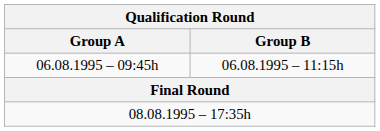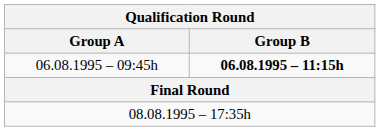(283, 65) normal -> (282, 65) bold
